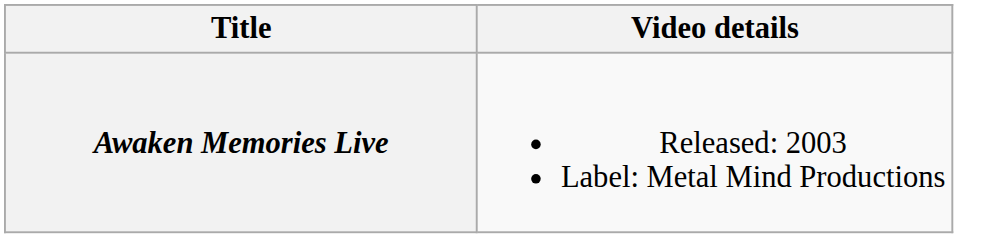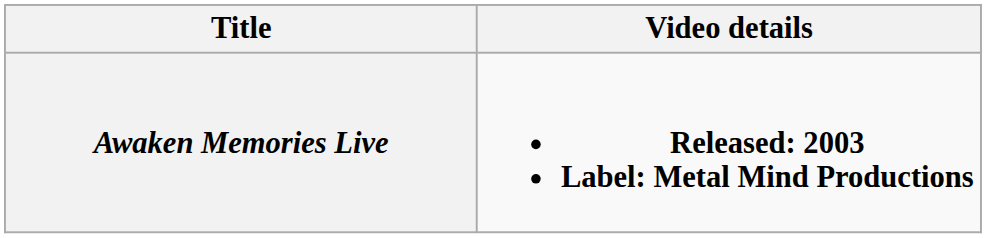(715, 160) normal -> (729, 160) bold
